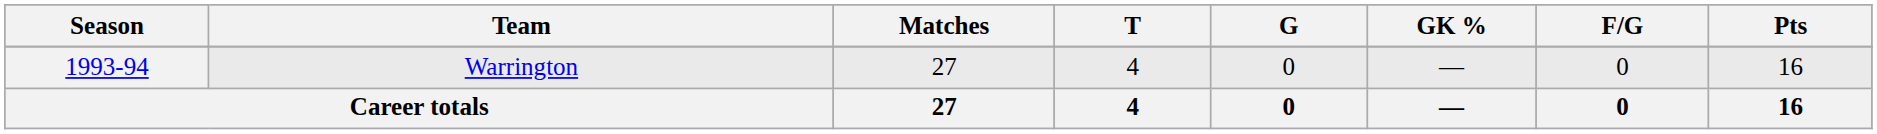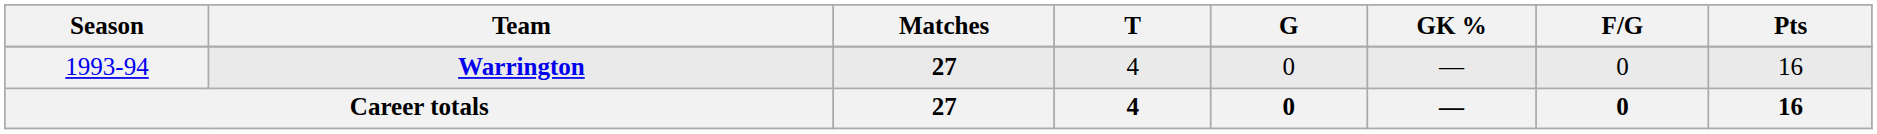(521, 66) normal -> (521, 66) bold
(944, 66) normal -> (944, 66) bold
